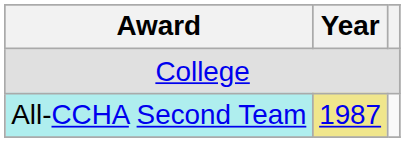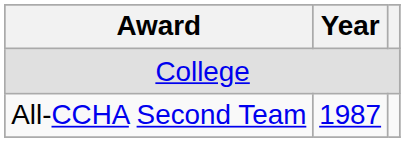(159, 114) paleturquoise background -> (159, 114) no background
(350, 114) khaki background -> (350, 114) no background
